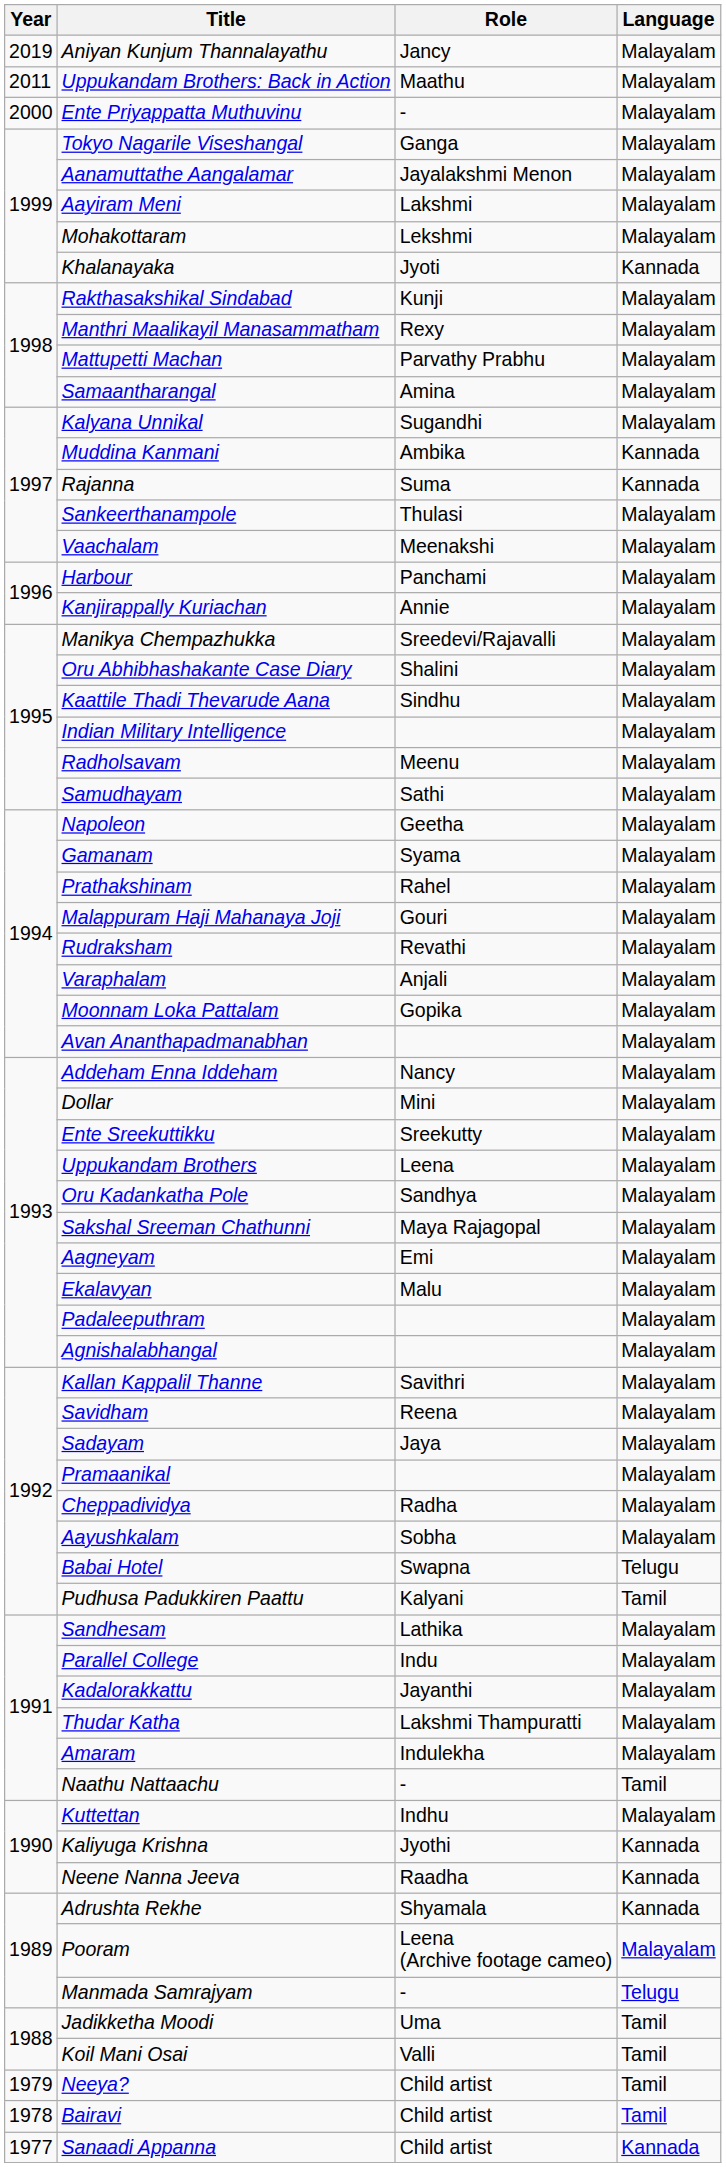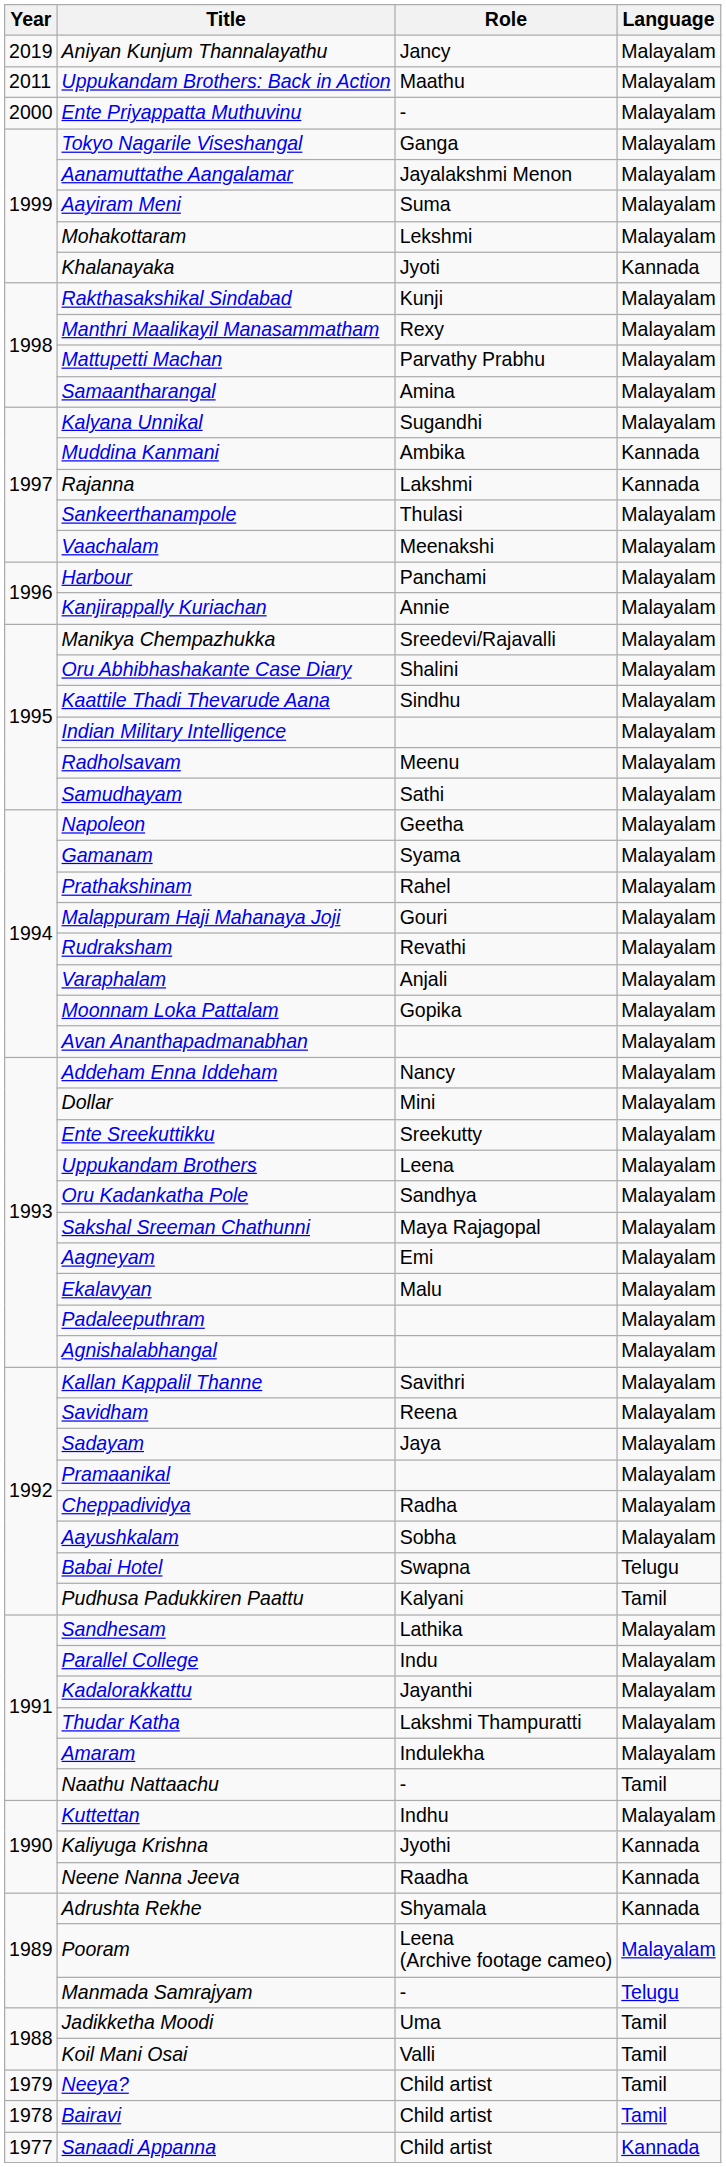(436, 205) Lakshmi -> (425, 205) Suma
(425, 484) Suma -> (436, 484) Lakshmi
